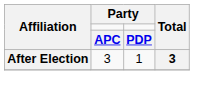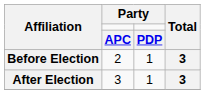+ row: (53, 59)
